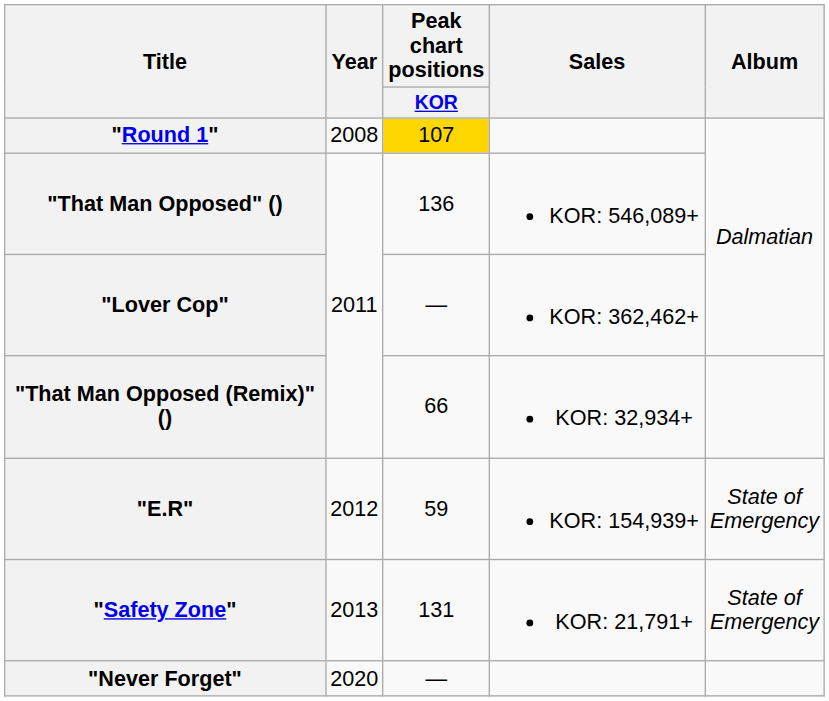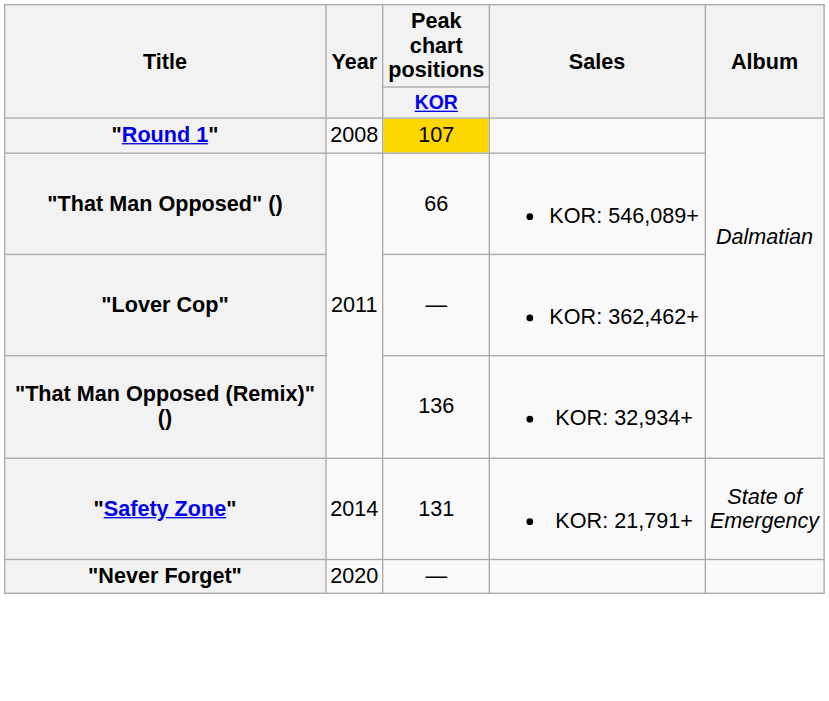(436, 203) 136 -> (436, 203) 66
(436, 406) 66 -> (436, 406) 136
- row: (165, 508)
(354, 610) 2013 -> (354, 508) 2014
